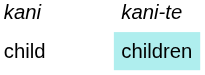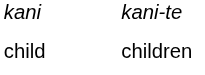(157, 51) paleturquoise background -> (157, 51) no background
